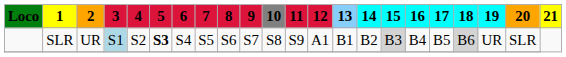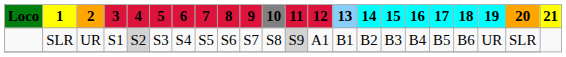(116, 39) lightblue background -> (116, 39) no background
(138, 39) no background -> (138, 39) lightgrey background
(161, 39) bold -> (161, 39) normal
(296, 39) no background -> (296, 39) lightgrey background
(393, 39) lightgrey background -> (393, 39) no background
(466, 39) lightgrey background -> (466, 39) no background
